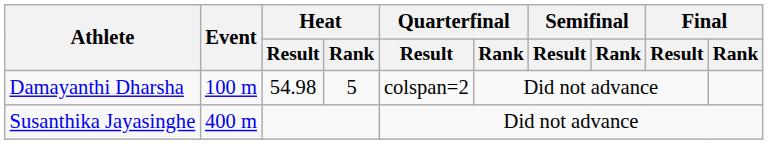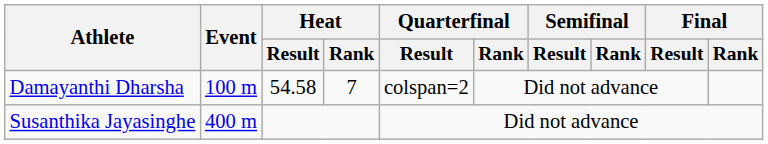(293, 87) 54.98 -> (293, 87) 54.58
(352, 87) 5 -> (352, 87) 7
